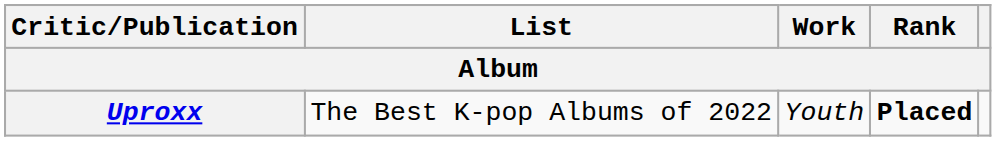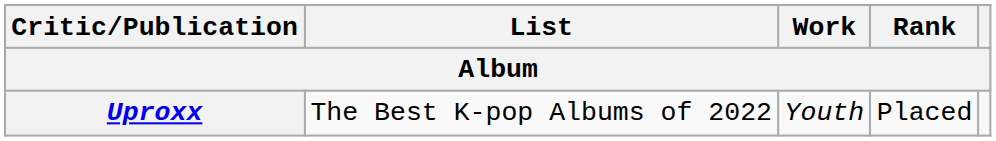(925, 113) bold -> (925, 113) normal
